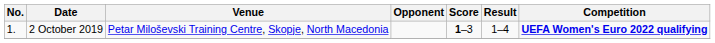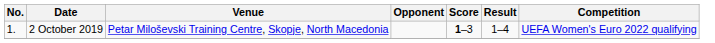(614, 30) bold -> (609, 30) normal
